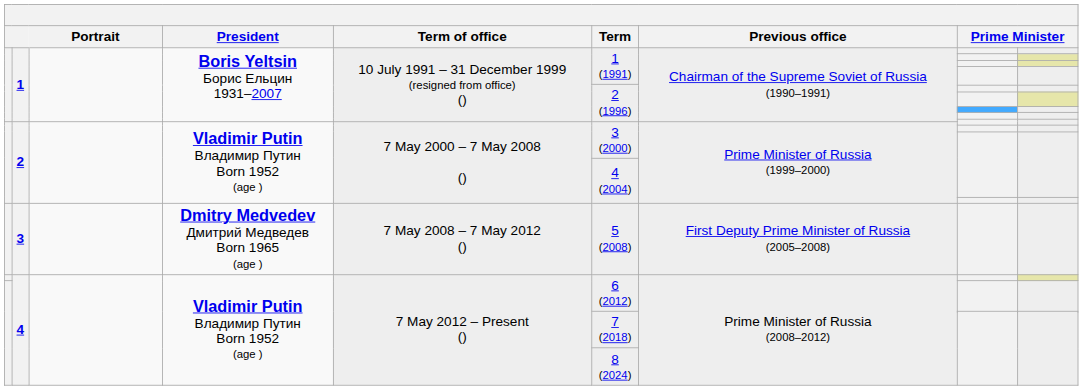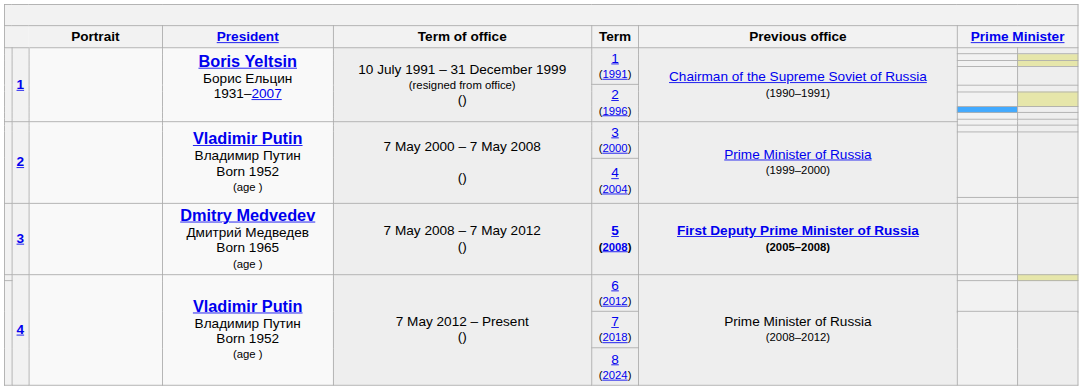(615, 239) normal -> (615, 239) bold
(798, 239) normal -> (798, 239) bold
